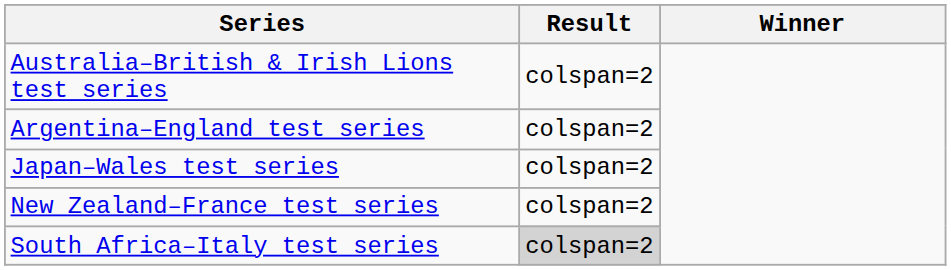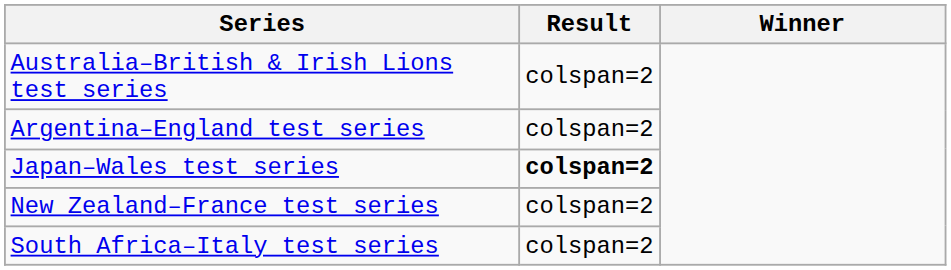(589, 168) normal -> (589, 168) bold
(589, 246) lightgrey background -> (589, 246) no background
